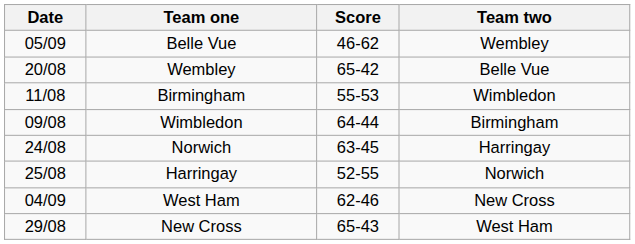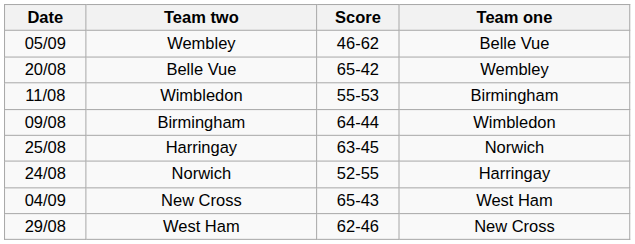columns swapped: (201, 17) <-> (514, 17)
(45, 148) 24/08 -> (45, 148) 25/08
(45, 174) 25/08 -> (45, 174) 24/08
(358, 200) 62-46 -> (358, 200) 65-43
(358, 226) 65-43 -> (358, 226) 62-46
